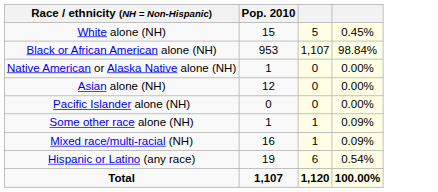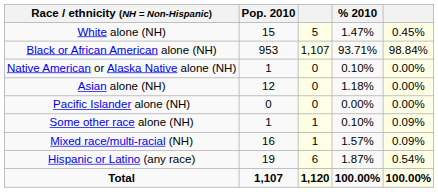+ column: (358, 13)
